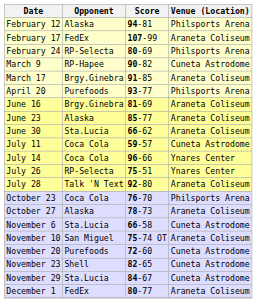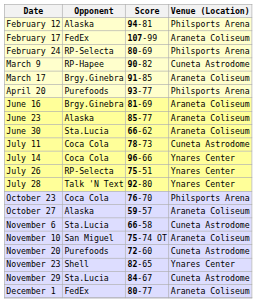(140, 144) 59-57 -> (140, 144) 78-73
(210, 185) Araneta Coliseum -> (203, 185) Ynares Center
(140, 211) 78-73 -> (140, 211) 59-57
(210, 265) Cuneta Astrodome -> (203, 265) Ynares Center
